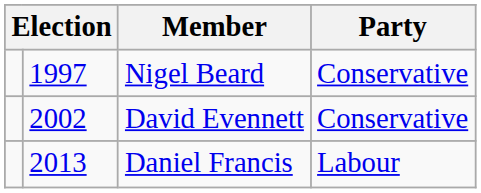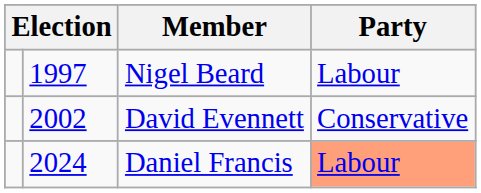(393, 72) Conservative -> (358, 72) Labour
(58, 163) 2013 -> (58, 163) 2024
(358, 163) no background -> (358, 163) lightsalmon background
